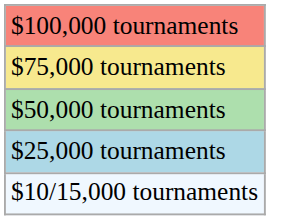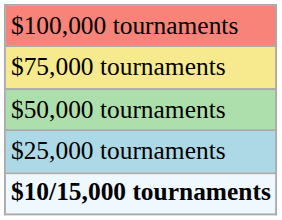(135, 192) normal -> (141, 192) bold
